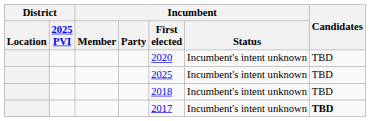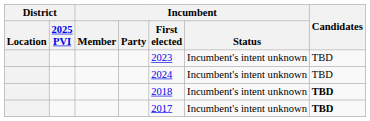(162, 58) 2020 -> (162, 58) 2023
(162, 74) 2025 -> (162, 74) 2024
(322, 91) normal -> (323, 91) bold
